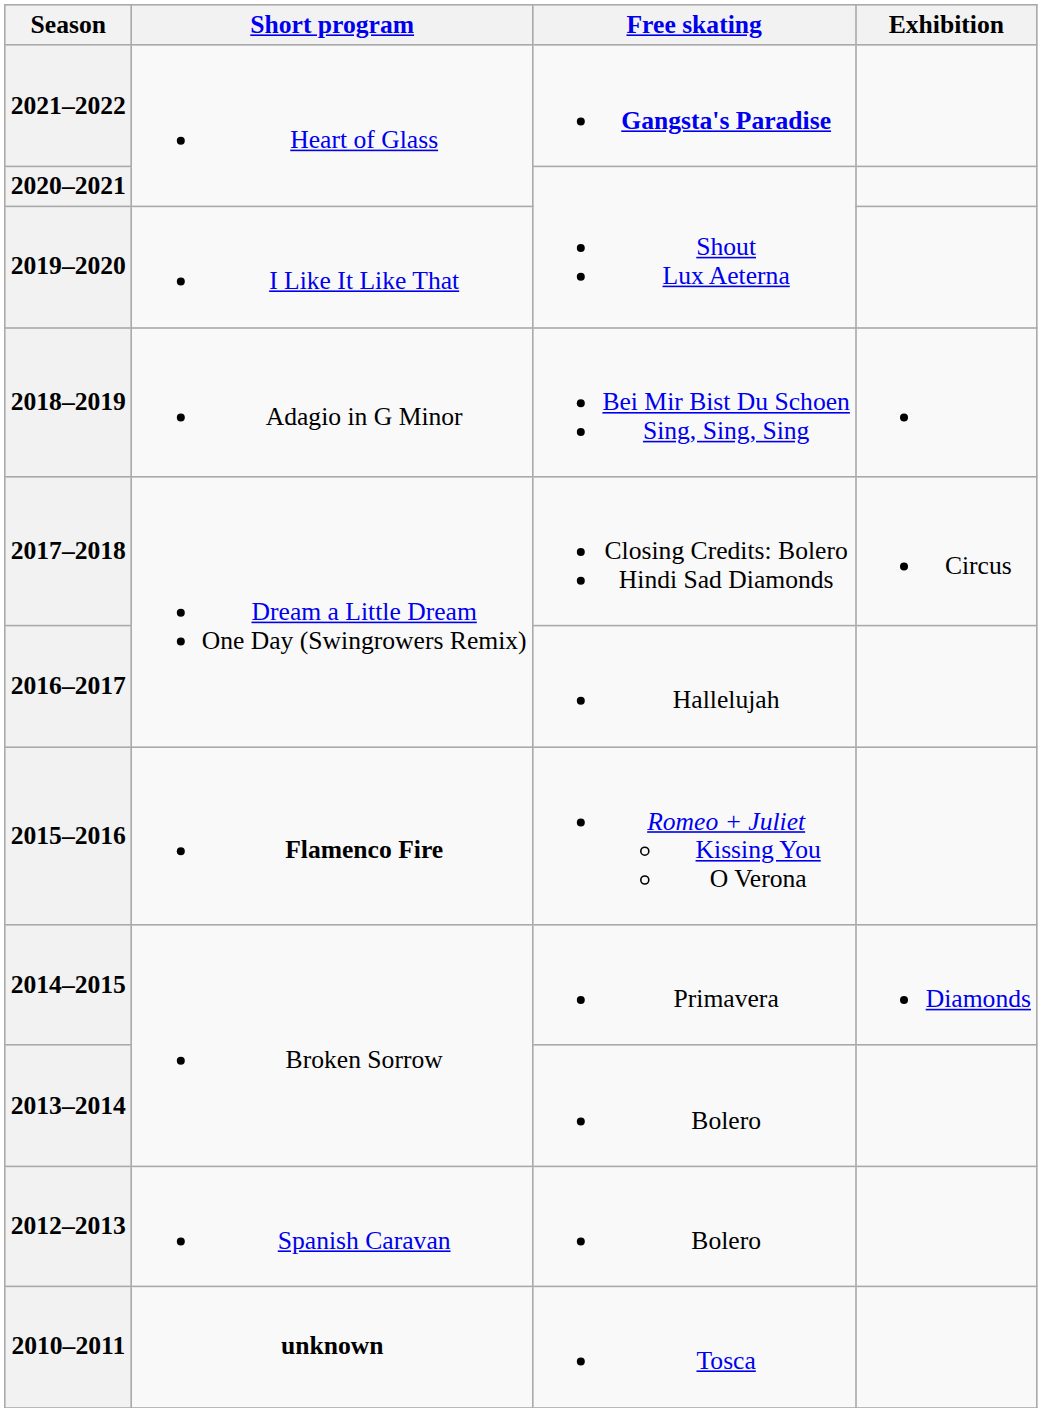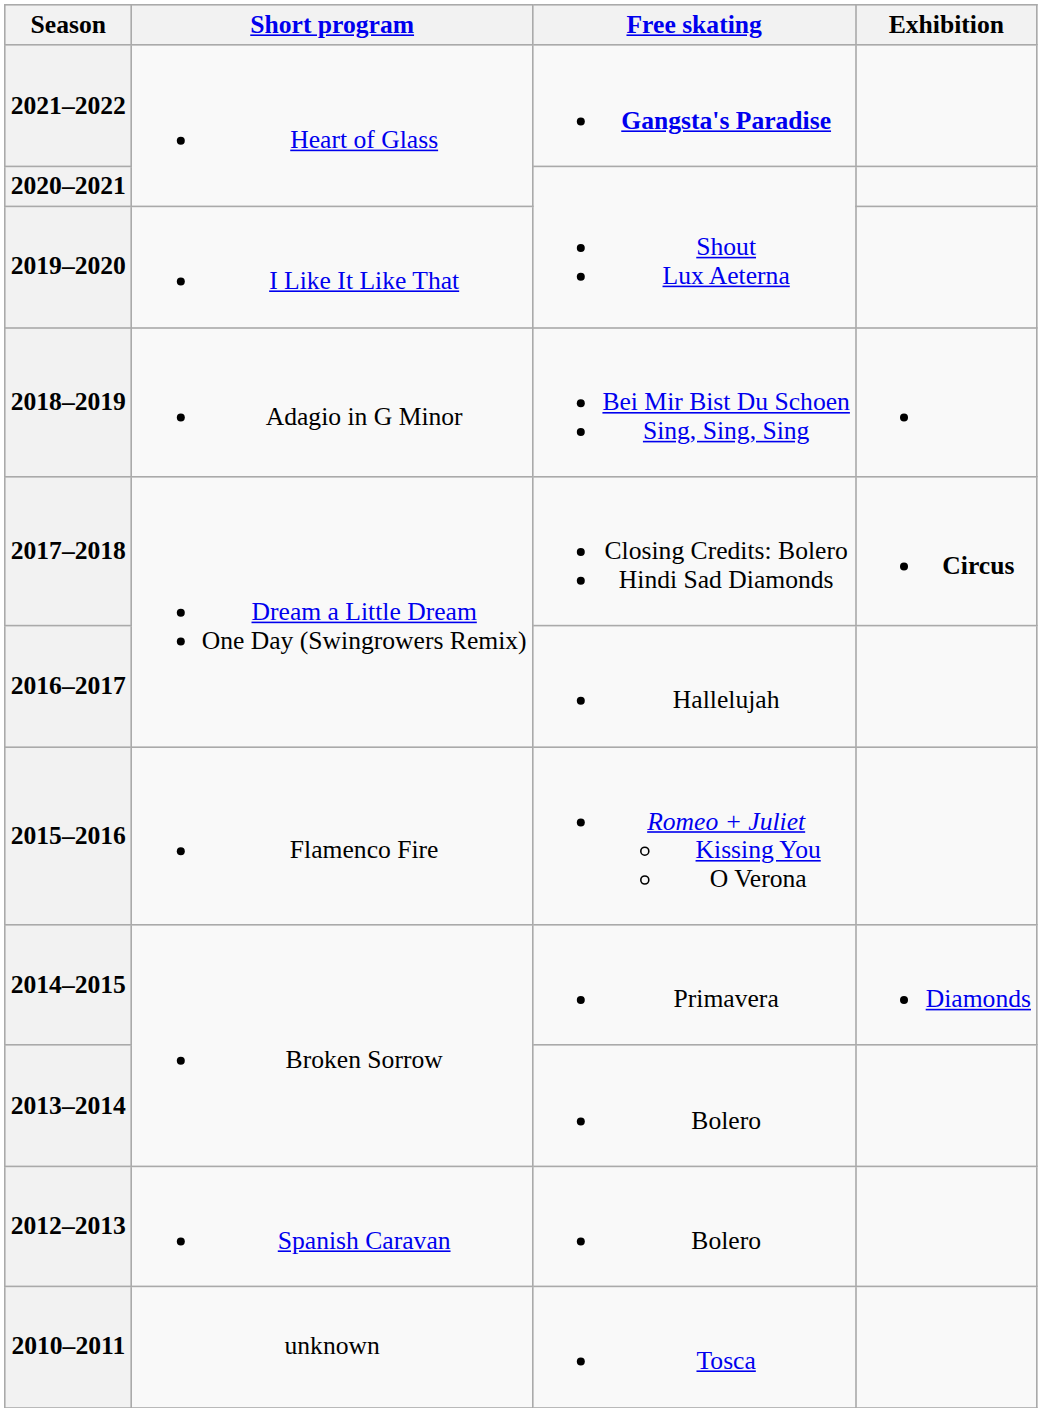(946, 566) normal -> (946, 566) bold
(332, 850) bold -> (332, 850) normal
(332, 1346) bold -> (332, 1346) normal
